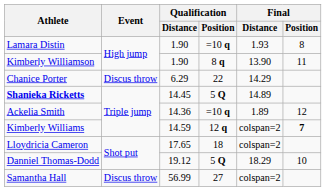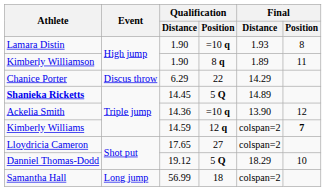(260, 62) 13.90 -> (260, 62) 1.89
(260, 112) 1.89 -> (260, 112) 13.90
(218, 145) 18 -> (218, 145) 27
(131, 178) Discus throw -> (126, 178) Long jump
(218, 178) 27 -> (218, 178) 18
